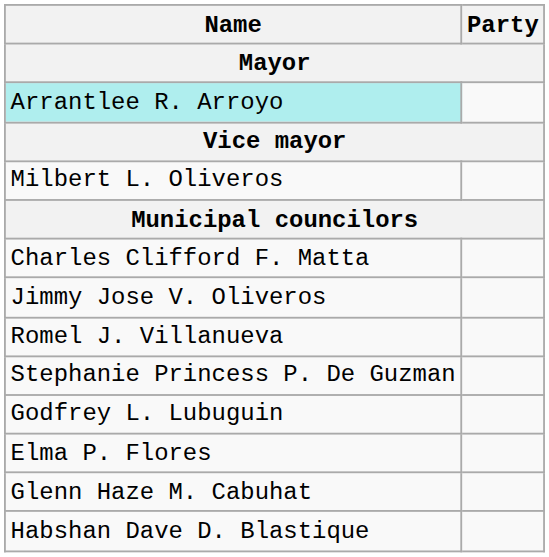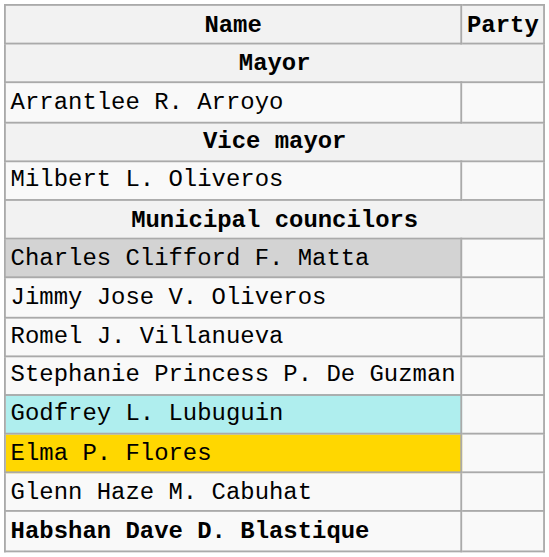(147, 102) paleturquoise background -> (147, 102) no background
(190, 258) no background -> (190, 258) lightgrey background
(147, 414) no background -> (147, 414) paleturquoise background
(111, 453) no background -> (111, 453) gold background
(190, 531) normal -> (190, 531) bold
